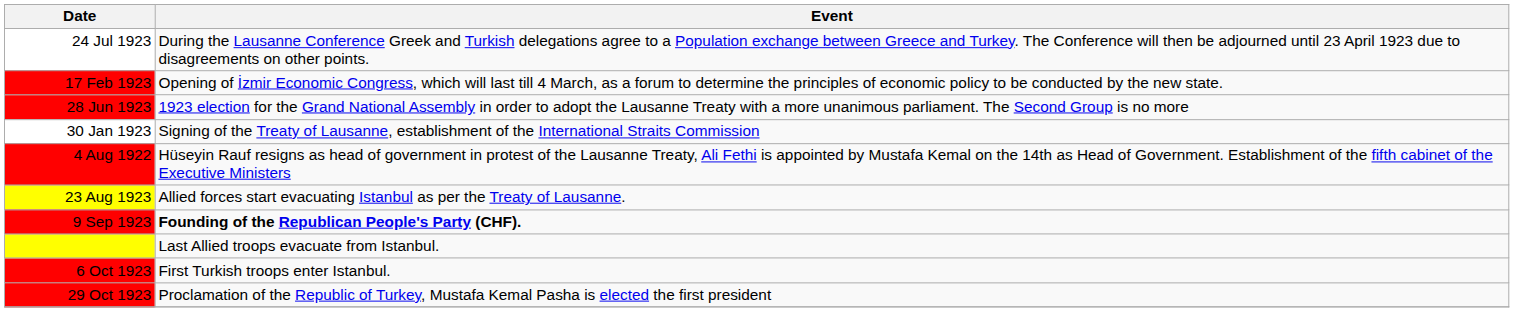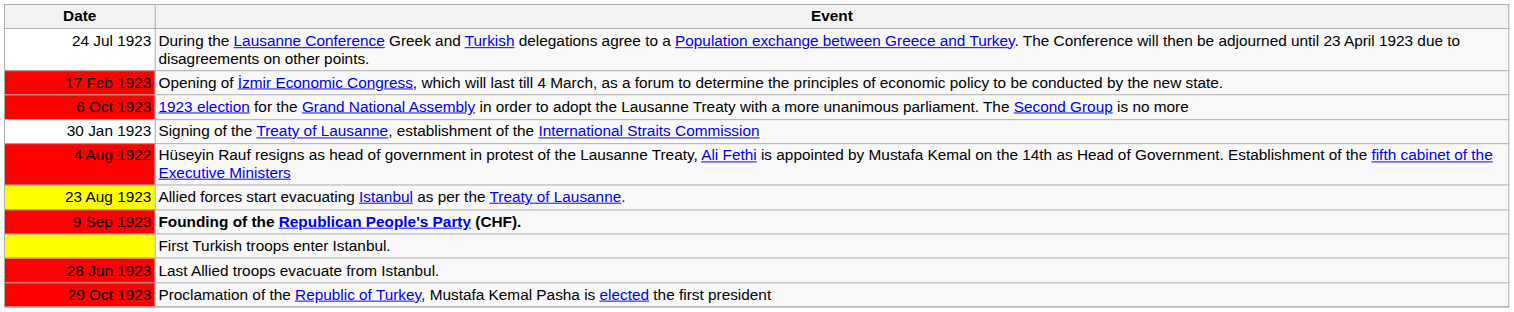(109, 107) 28 Jun 1923 -> (114, 107) 6 Oct 1923
(299, 246) Last Allied troops evacuate from Istanbul. -> (275, 246) First Turkish troops enter Istanbul.
(114, 270) 6 Oct 1923 -> (109, 270) 28 Jun 1923
(275, 270) First Turkish troops enter Istanbul. -> (299, 270) Last Allied troops evacuate from Istanbul.
